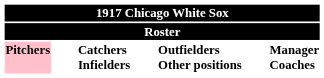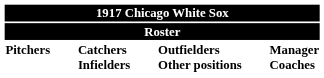(28, 50) pink background -> (28, 50) no background
